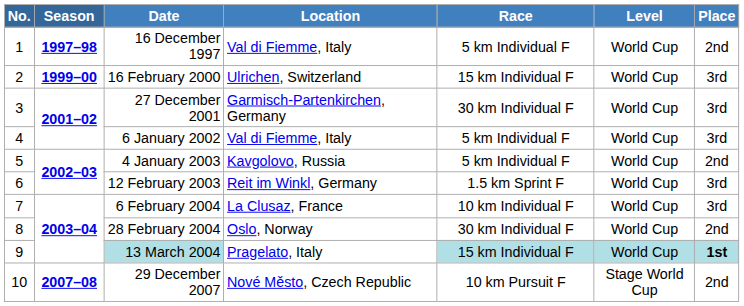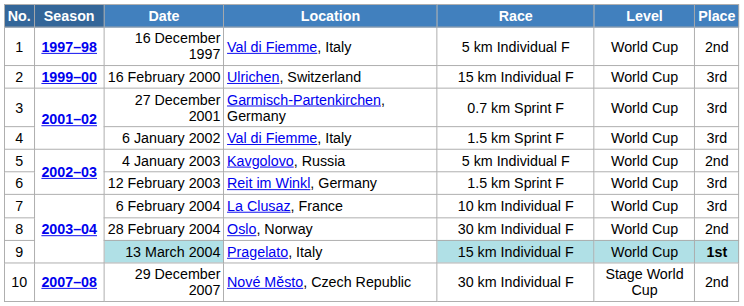(516, 108) 30 km Individual F -> (516, 108) 0.7 km Sprint F
(516, 138) 5 km Individual F -> (516, 138) 1.5 km Sprint F
(516, 282) 10 km Pursuit F -> (516, 282) 30 km Individual F
